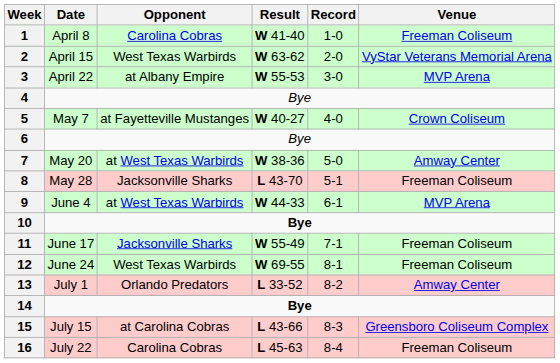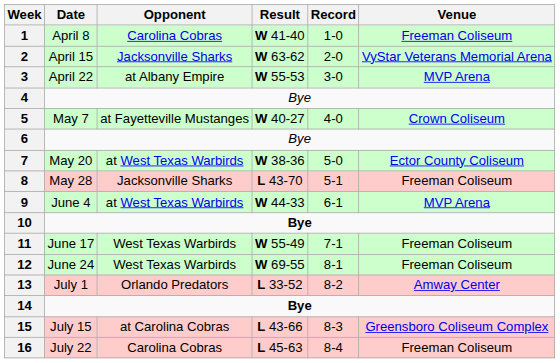(175, 56) West Texas Warbirds -> (175, 56) Jacksonville Sharks
(457, 160) Amway Center -> (457, 160) Ector County Coliseum
(175, 243) Jacksonville Sharks -> (175, 243) West Texas Warbirds
